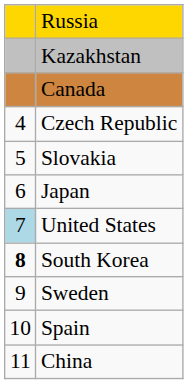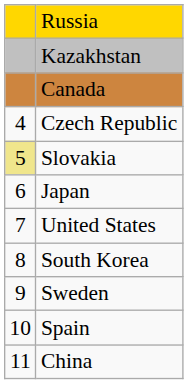(20, 157) no background -> (20, 157) khaki background
(20, 225) lightblue background -> (20, 225) no background
(20, 259) bold -> (20, 259) normal
